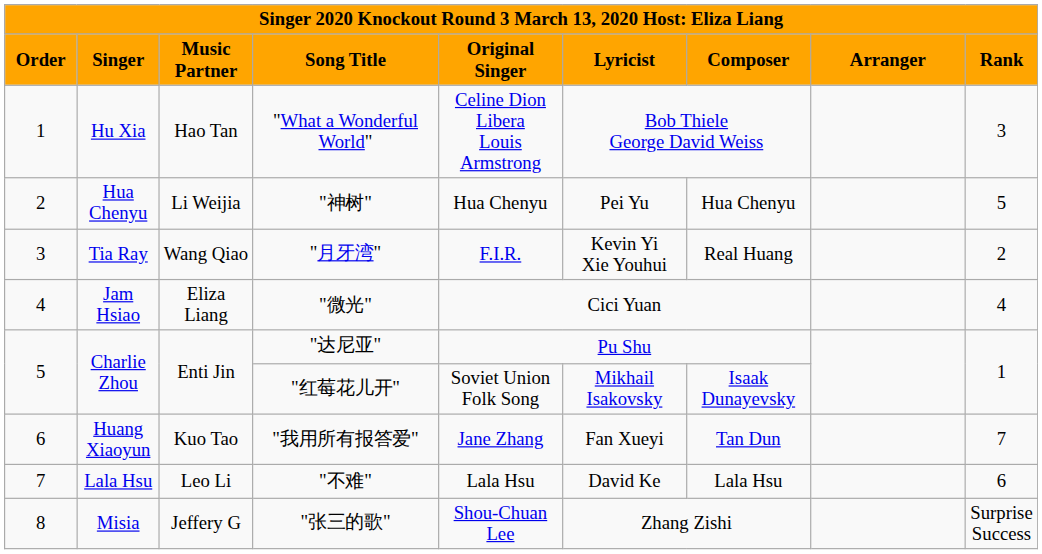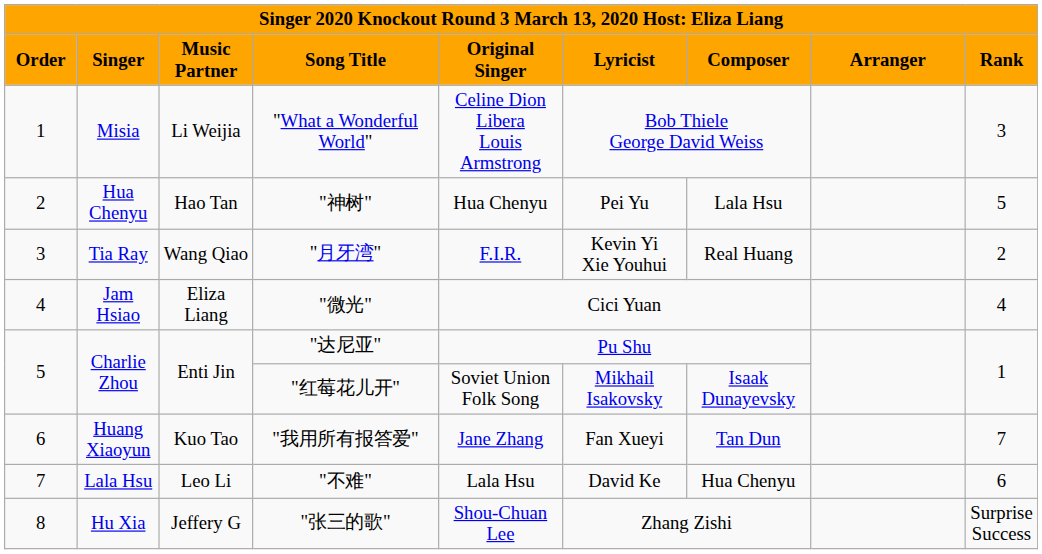(118, 131) Hu Xia -> (118, 131) Misia
(206, 131) Hao Tan -> (206, 131) Li Weijia
(206, 203) Li Weijia -> (206, 203) Hao Tan
(748, 203) Hua Chenyu -> (748, 203) Lala Hsu
(748, 481) Lala Hsu -> (748, 481) Hua Chenyu
(118, 523) Misia -> (118, 523) Hu Xia
